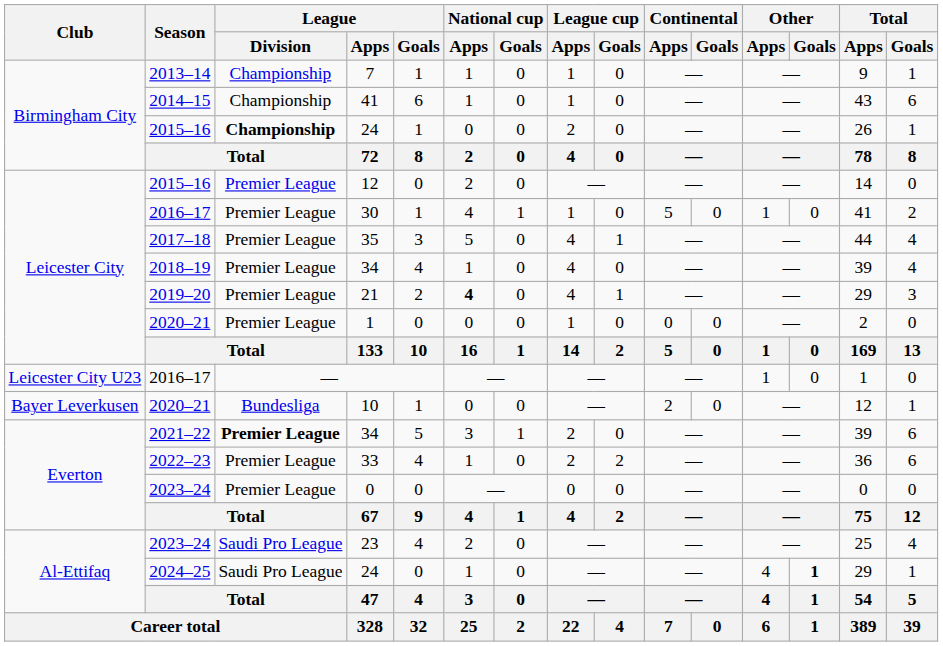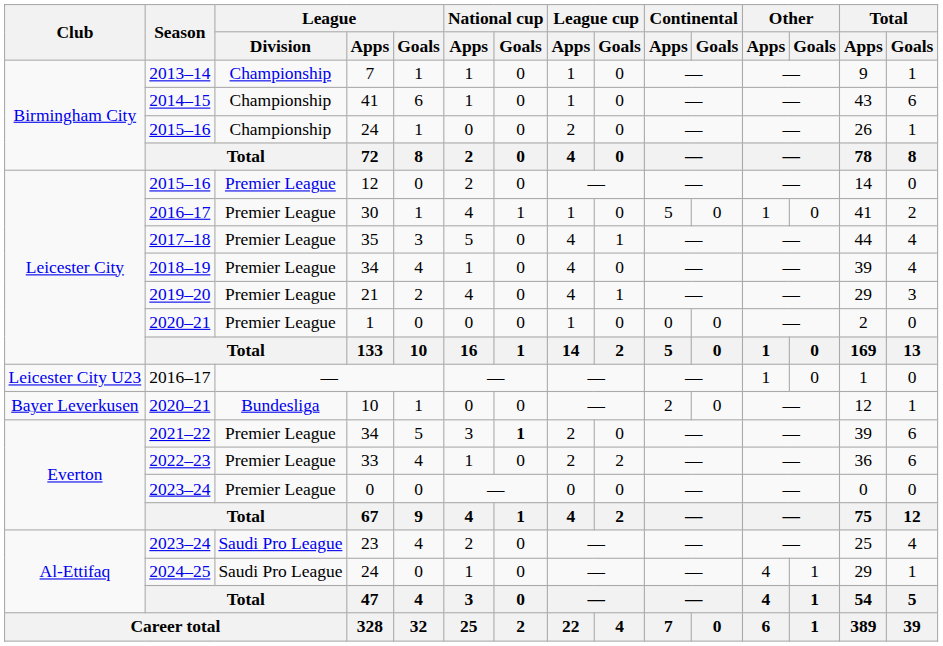(280, 128) bold -> (280, 128) normal
(469, 294) bold -> (469, 294) normal
(280, 433) bold -> (280, 433) normal
(520, 433) normal -> (520, 433) bold
(815, 571) bold -> (815, 571) normal
